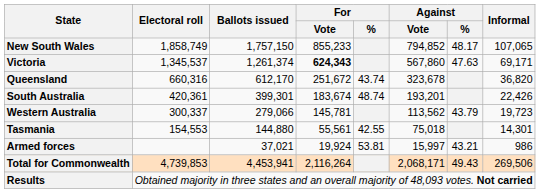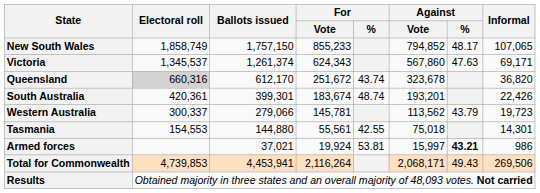(332, 63) bold -> (332, 63) normal
(188, 79) no background -> (188, 79) lightgrey background
(465, 146) normal -> (465, 146) bold
